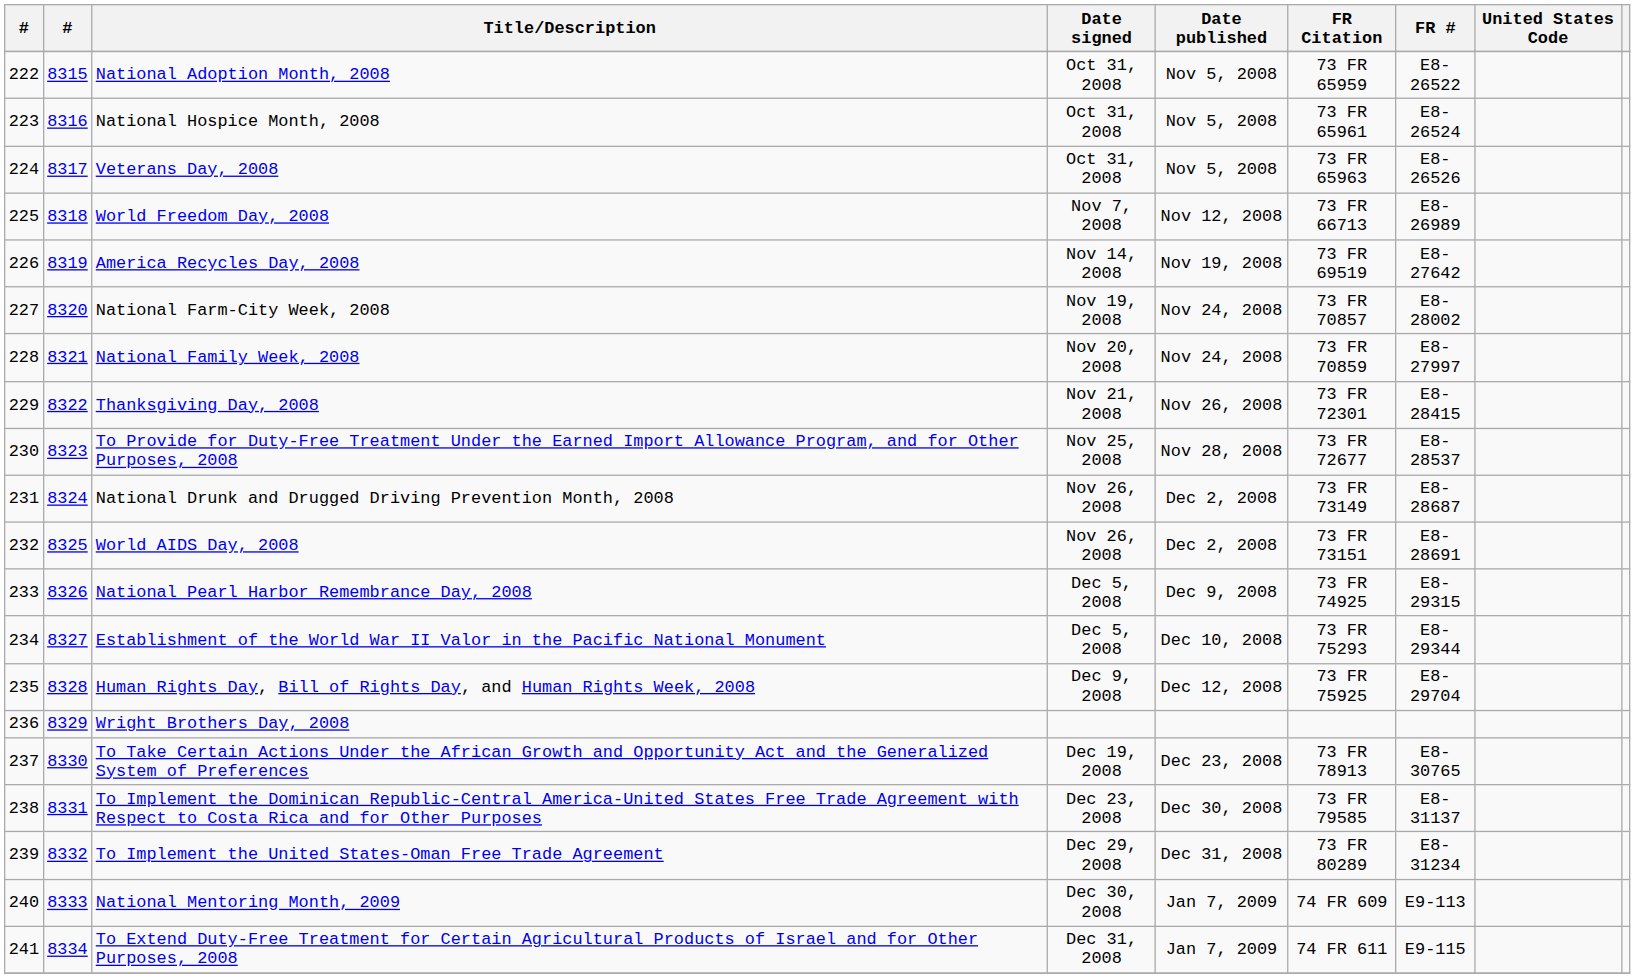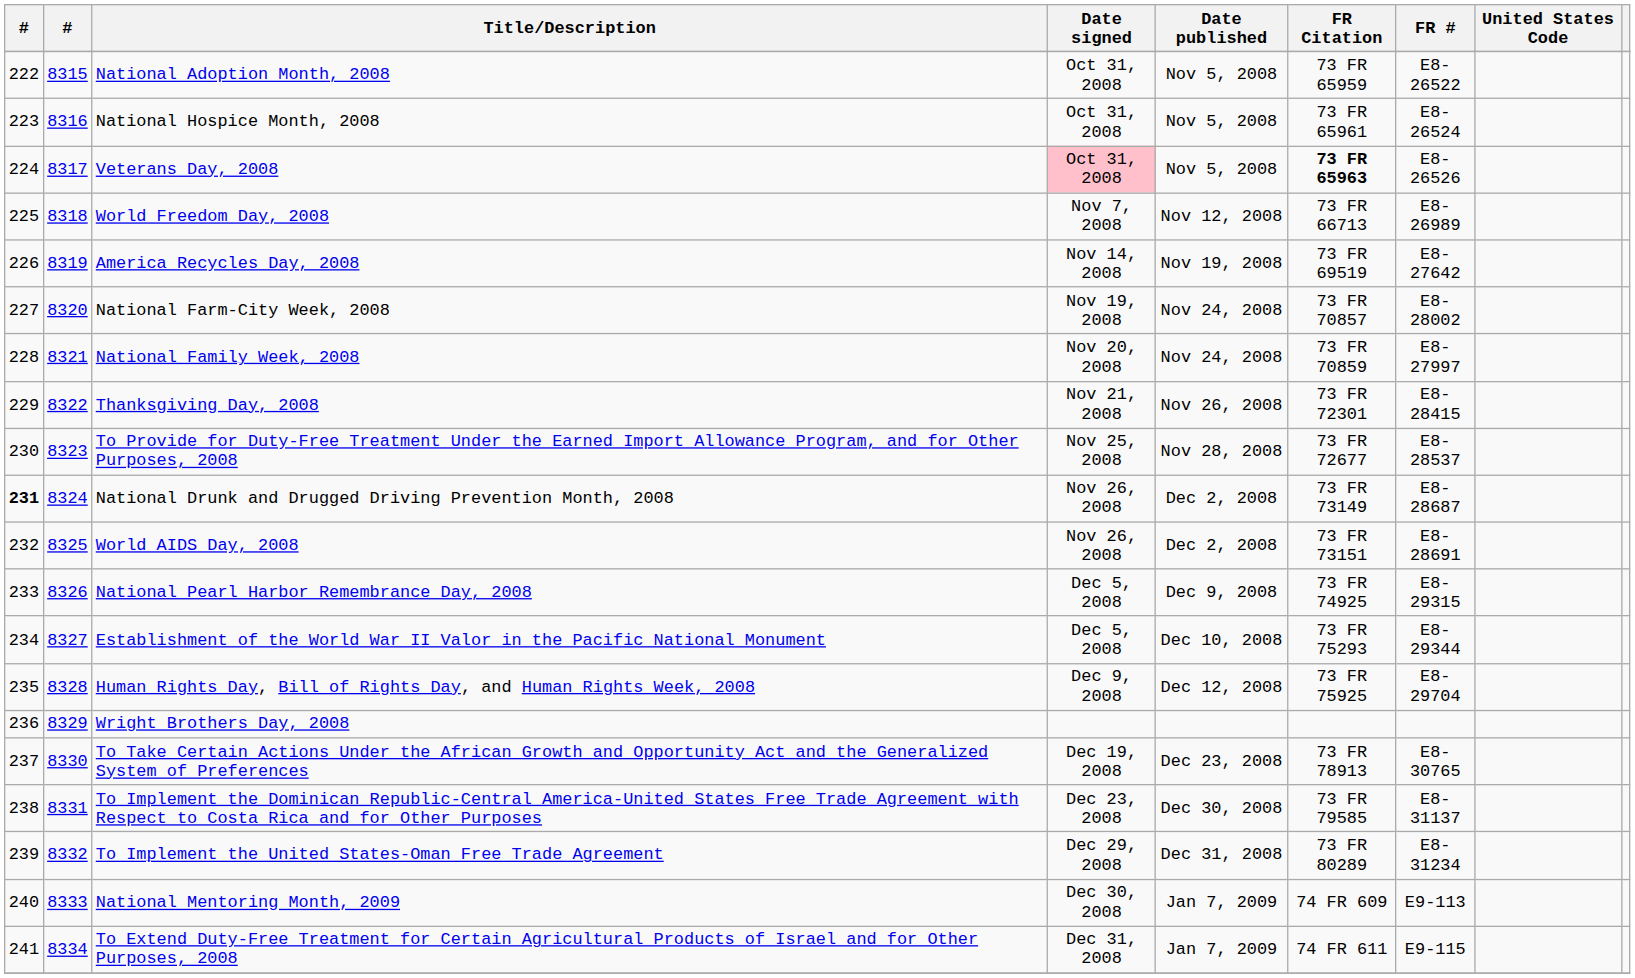(1102, 169) no background -> (1102, 169) pink background
(1342, 169) normal -> (1342, 169) bold
(24, 499) normal -> (24, 499) bold
